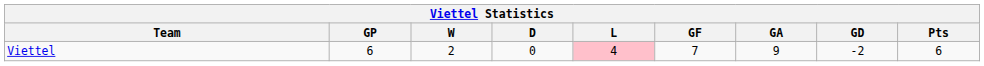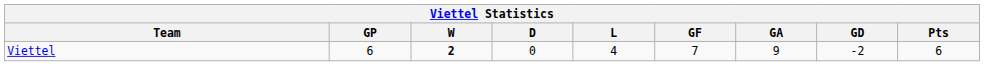(451, 51) normal -> (451, 51) bold
(614, 51) pink background -> (614, 51) no background
